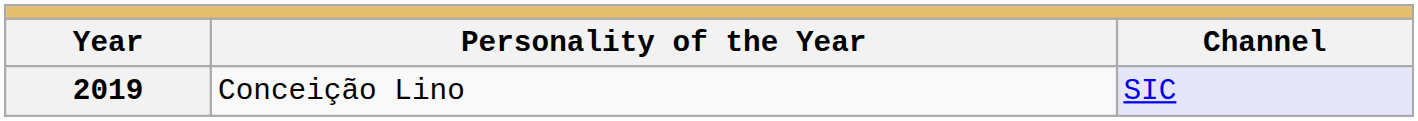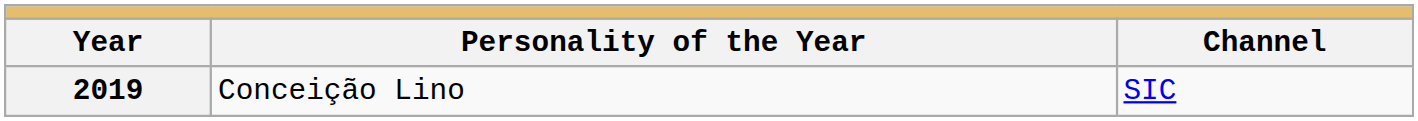(1150, 91) lavender background -> (1150, 91) no background
